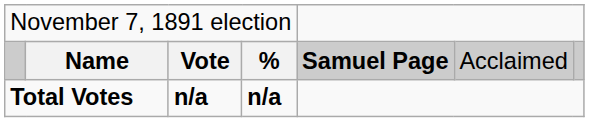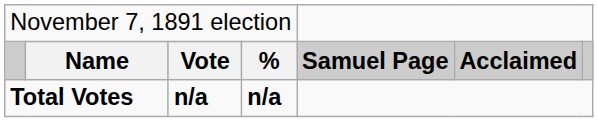(514, 60) normal -> (518, 60) bold
